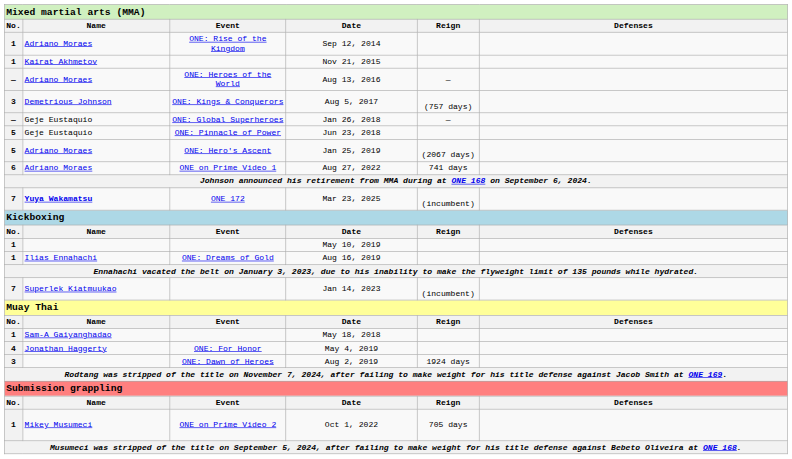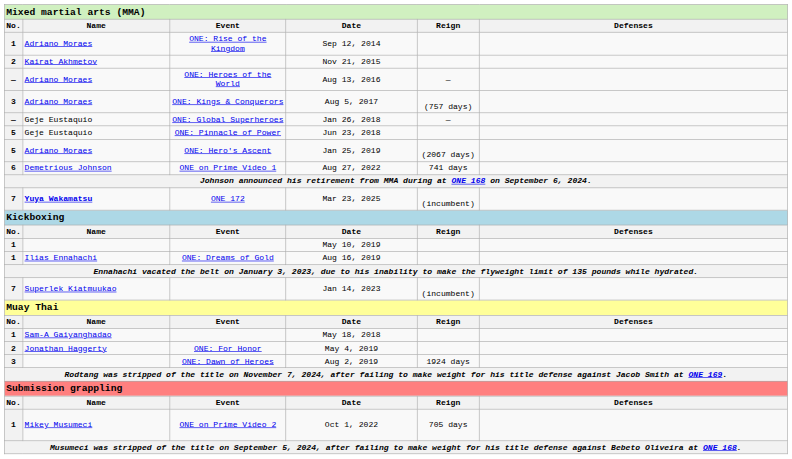(13, 61) 1 -> (13, 61) 2
(68, 102) Demetrious Johnson -> (58, 102) Adriano Moraes
(58, 168) Adriano Moraes -> (68, 168) Demetrious Johnson
(13, 348) 4 -> (13, 348) 2
